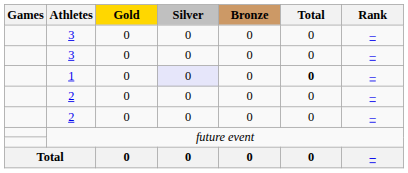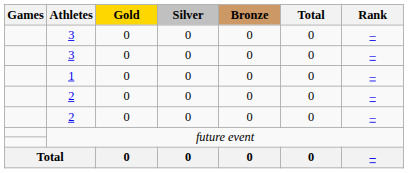(188, 76) lavender background -> (188, 76) no background
(311, 76) bold -> (311, 76) normal
